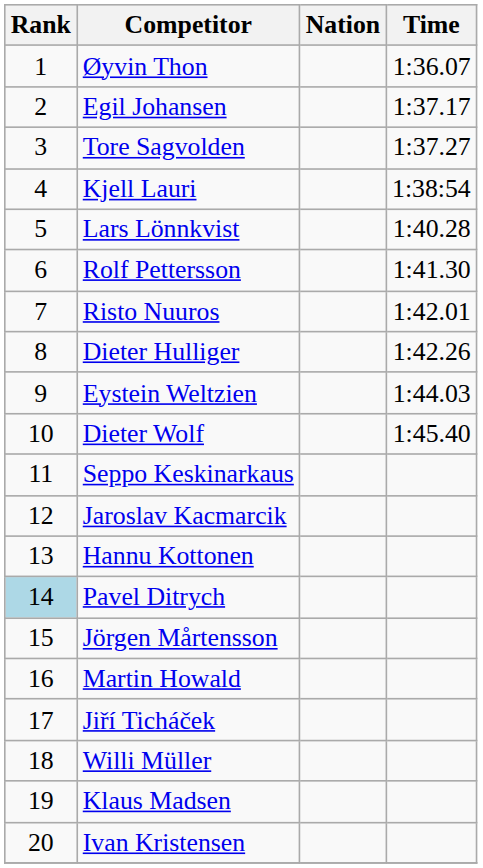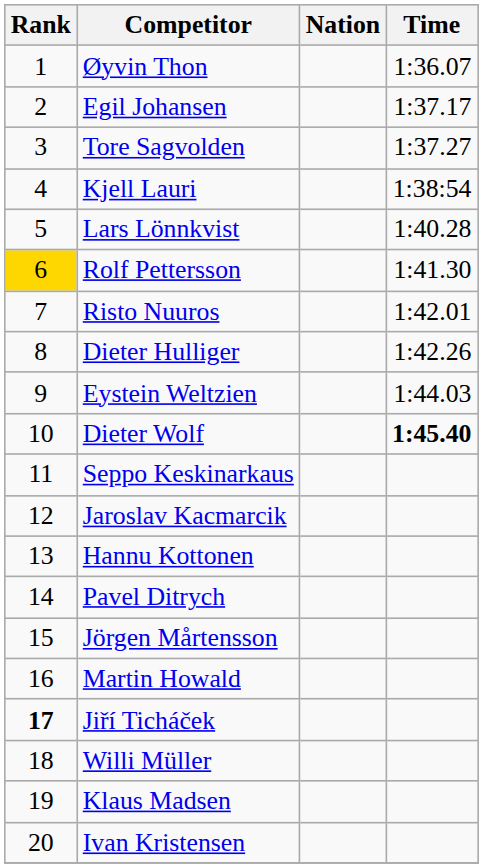(41, 270) no background -> (41, 270) gold background
(432, 433) normal -> (432, 433) bold
(41, 596) lightblue background -> (41, 596) no background
(41, 719) normal -> (41, 719) bold
